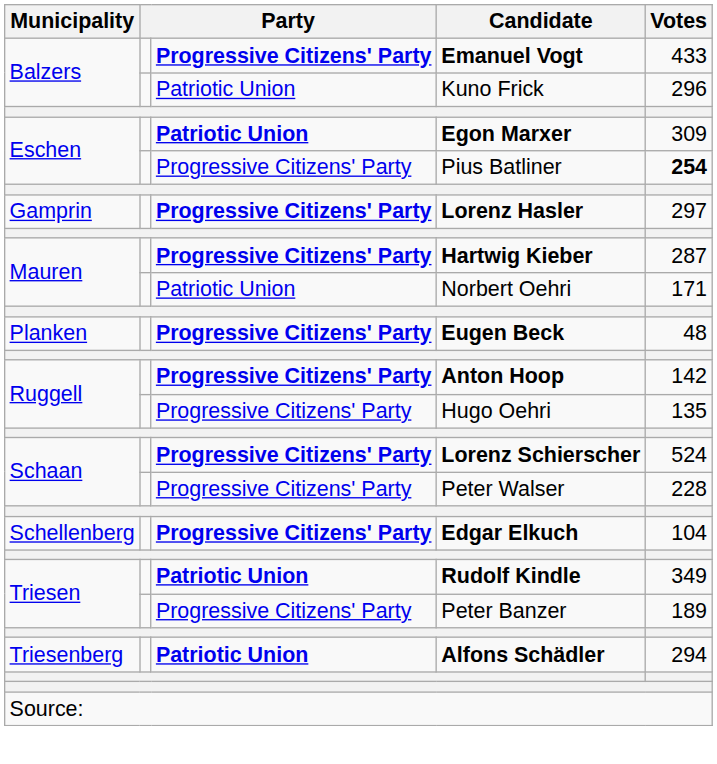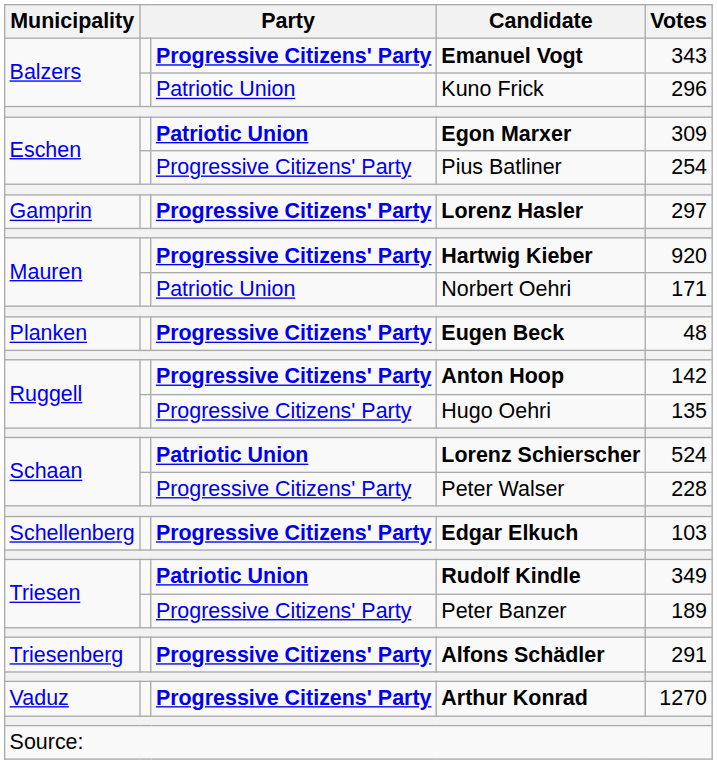(689, 55) 433 -> (689, 55) 343
(689, 167) bold -> (689, 167) normal
(689, 255) 287 -> (689, 255) 920
(294, 454) Progressive Citizens' Party -> (232, 454) Patriotic Union
(689, 532) 104 -> (689, 532) 103
(232, 654) Patriotic Union -> (294, 654) Progressive Citizens' Party
(689, 654) 294 -> (689, 654) 291
+ row: (515, 698)
